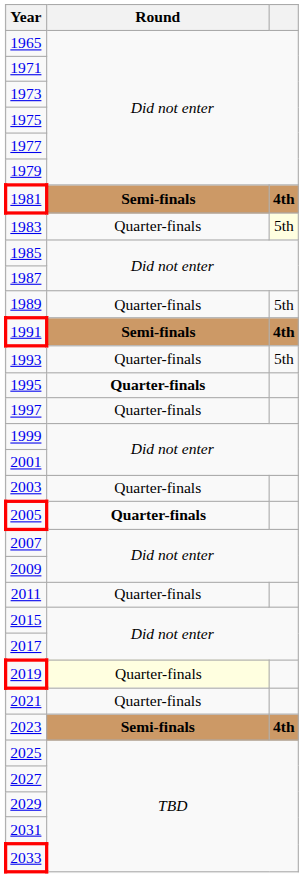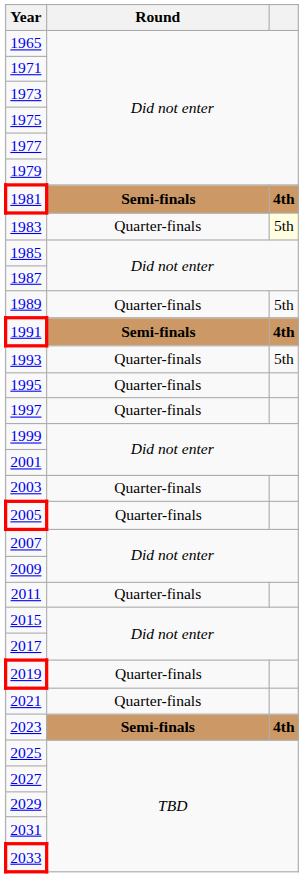(158, 385) bold -> (158, 385) normal
(158, 515) bold -> (158, 515) normal
(158, 674) lightyellow background -> (158, 674) no background
